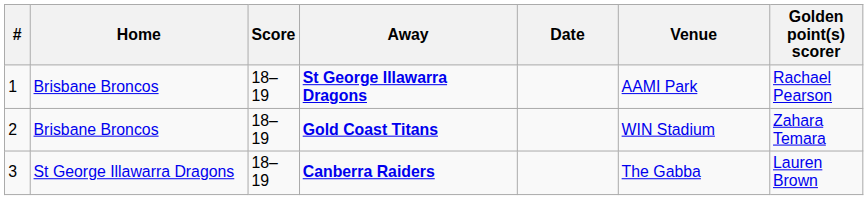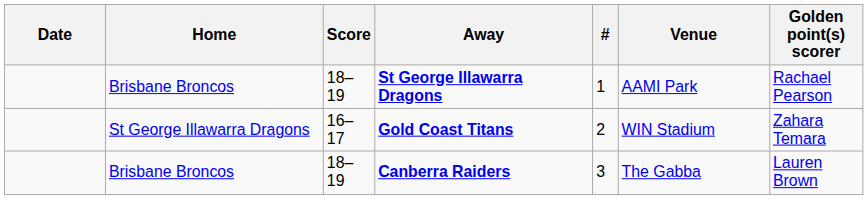columns swapped: (17, 34) <-> (568, 34)
(96, 129) Brisbane Broncos -> (209, 129) St George Illawarra Dragons
(265, 129) 18–19 -> (340, 129) 16–17
(134, 172) St George Illawarra Dragons -> (172, 172) Brisbane Broncos
